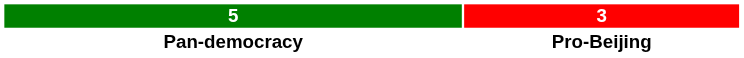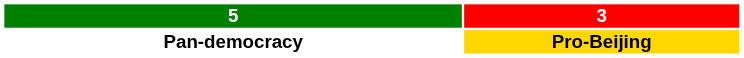(602, 41) no background -> (602, 41) gold background
